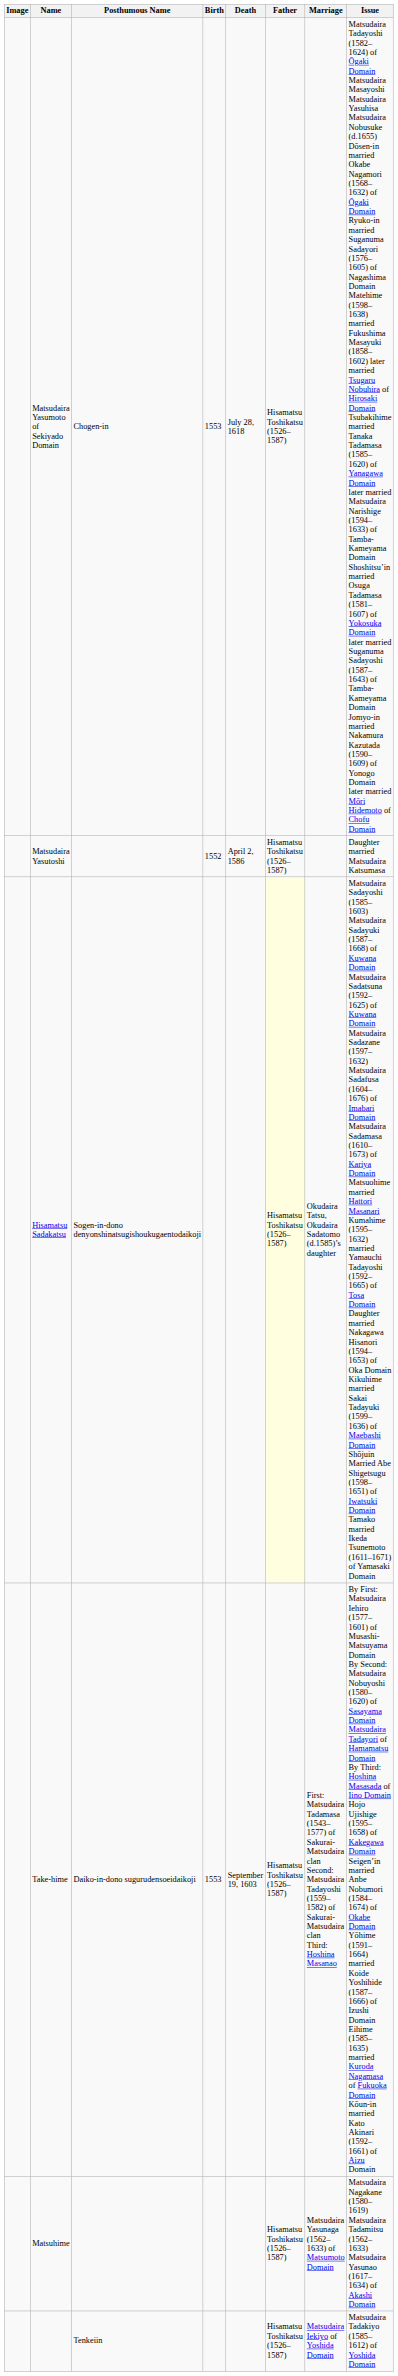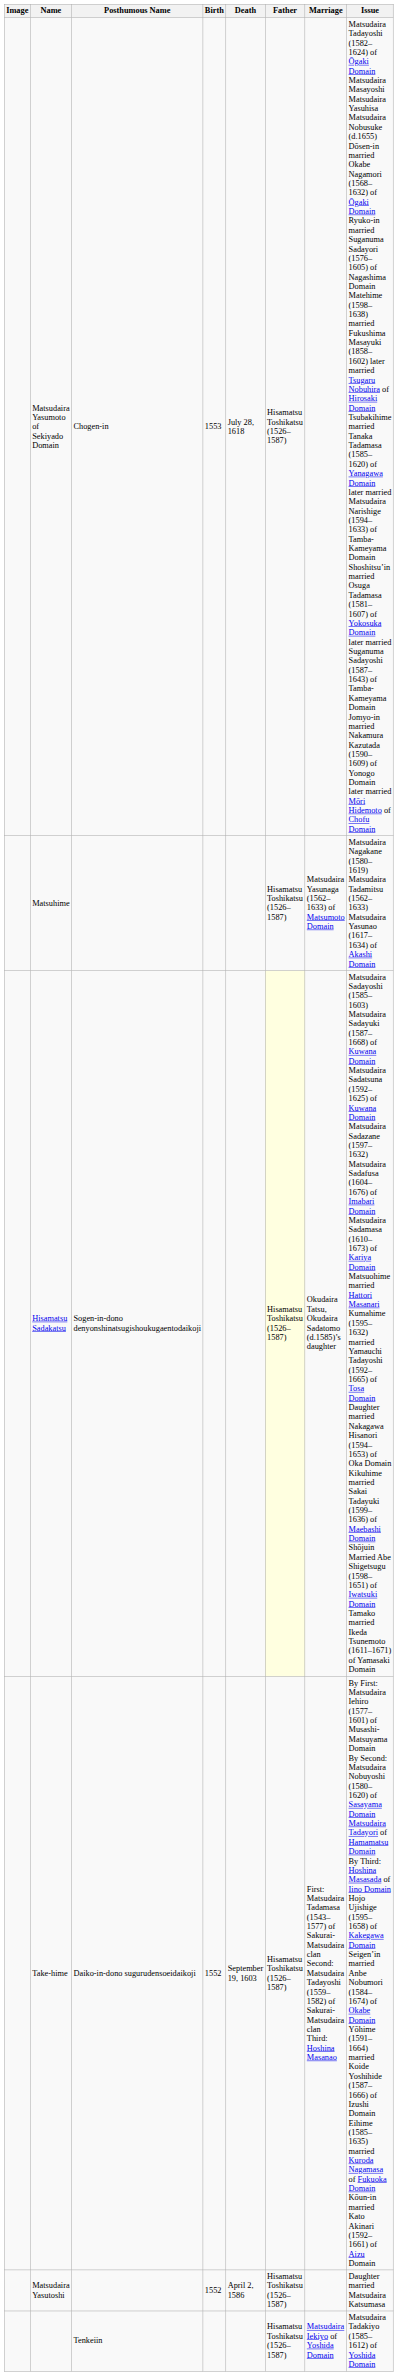rows swapped: (51, 856) <-> (51, 2243)
(213, 1879) 1553 -> (213, 1973) 1552
